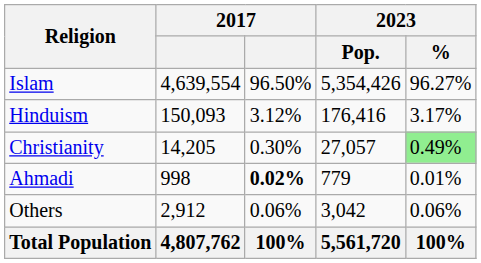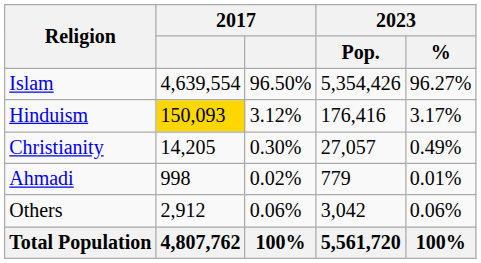(193, 115) no background -> (193, 115) gold background
(436, 147) lightgreen background -> (436, 147) no background
(277, 178) bold -> (276, 178) normal
